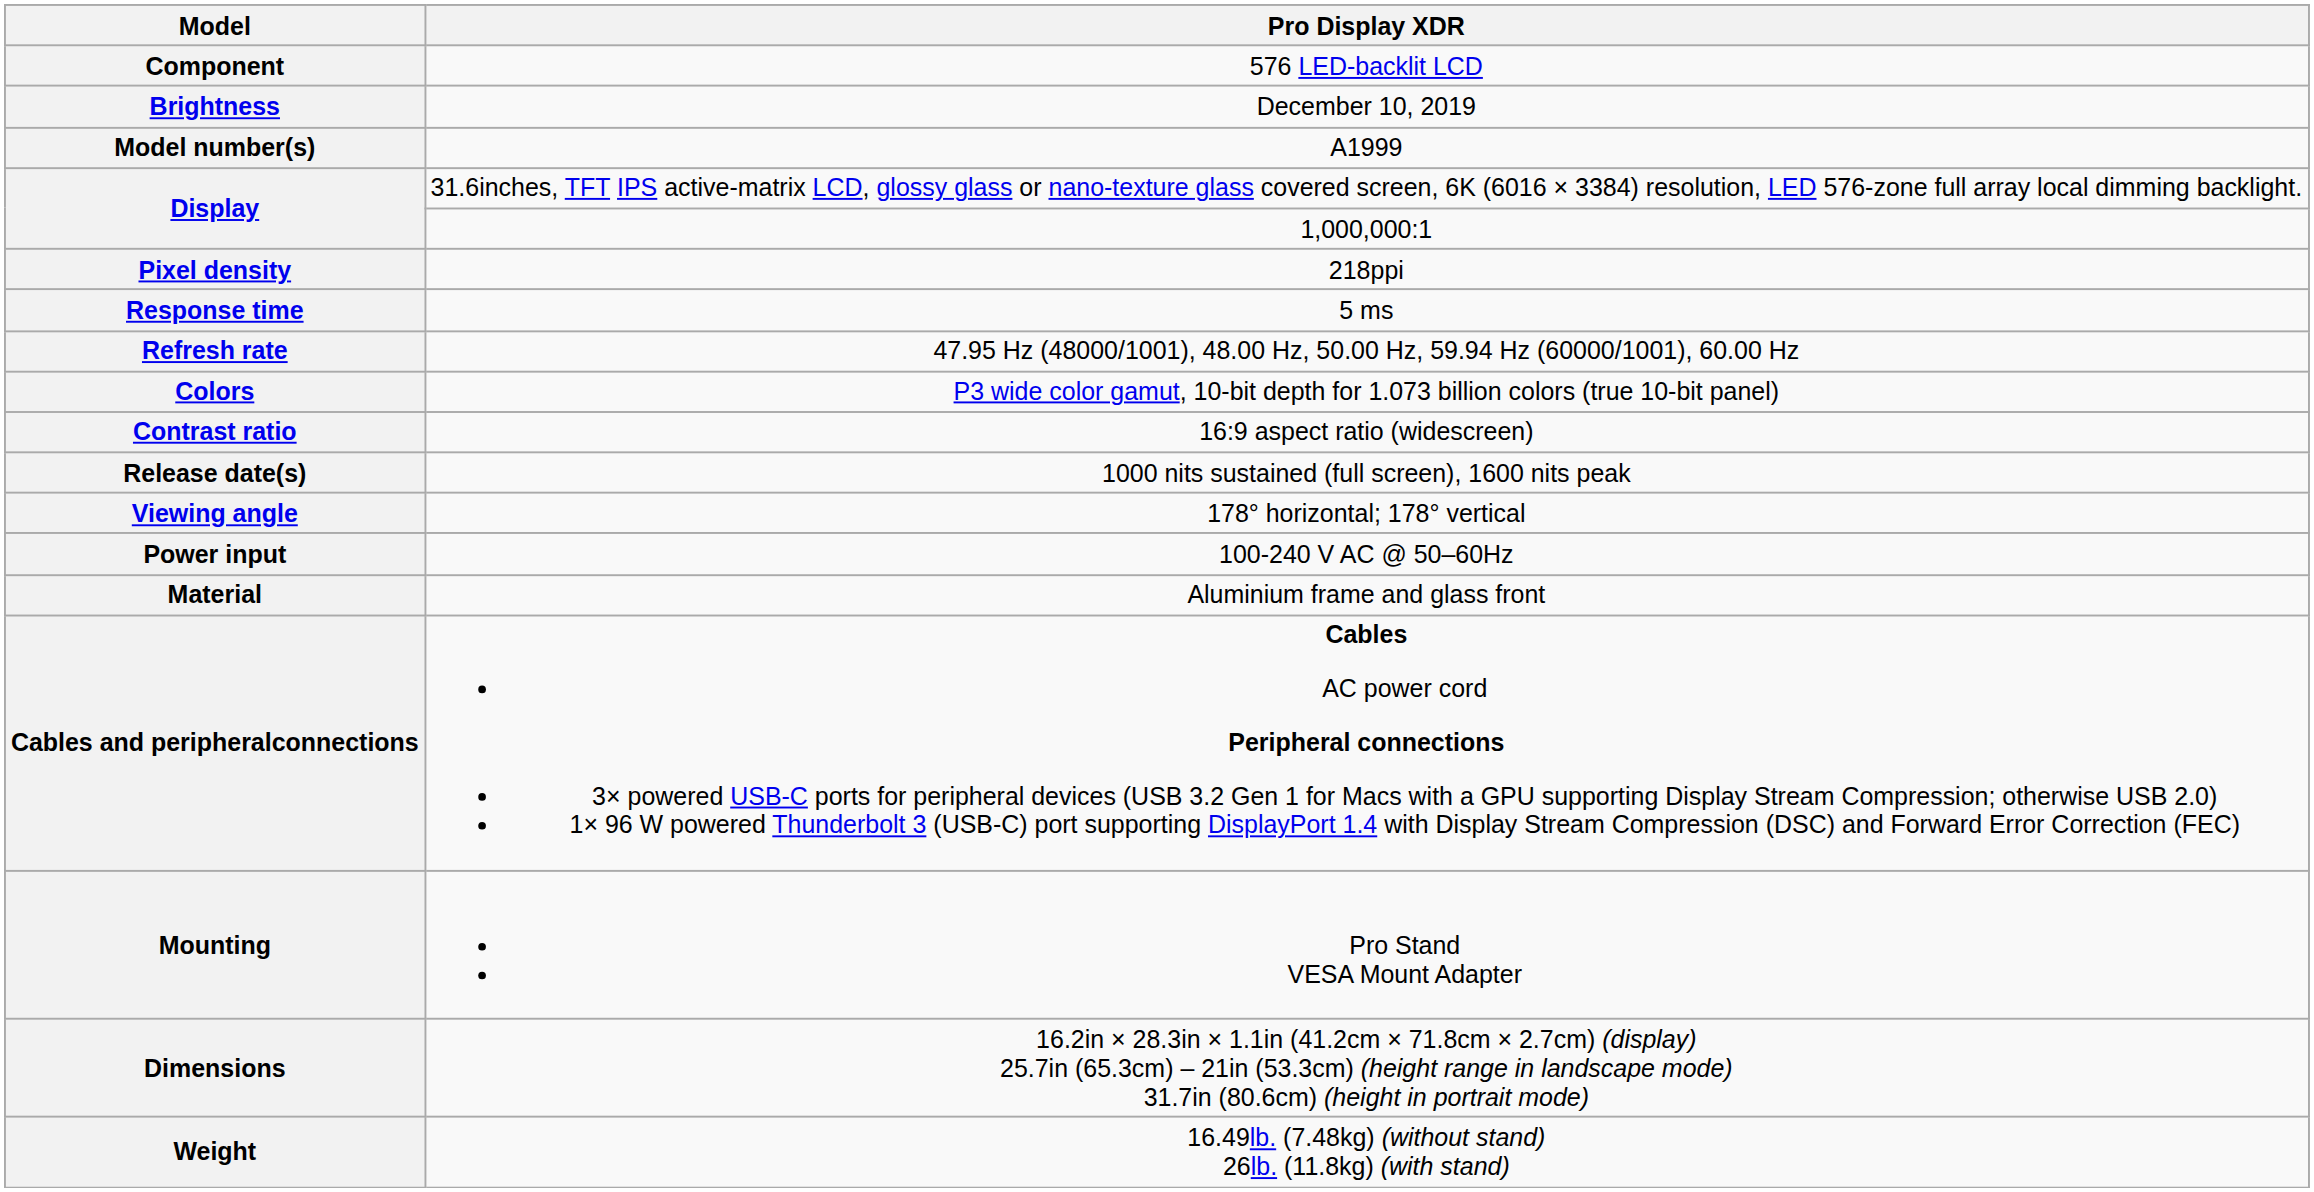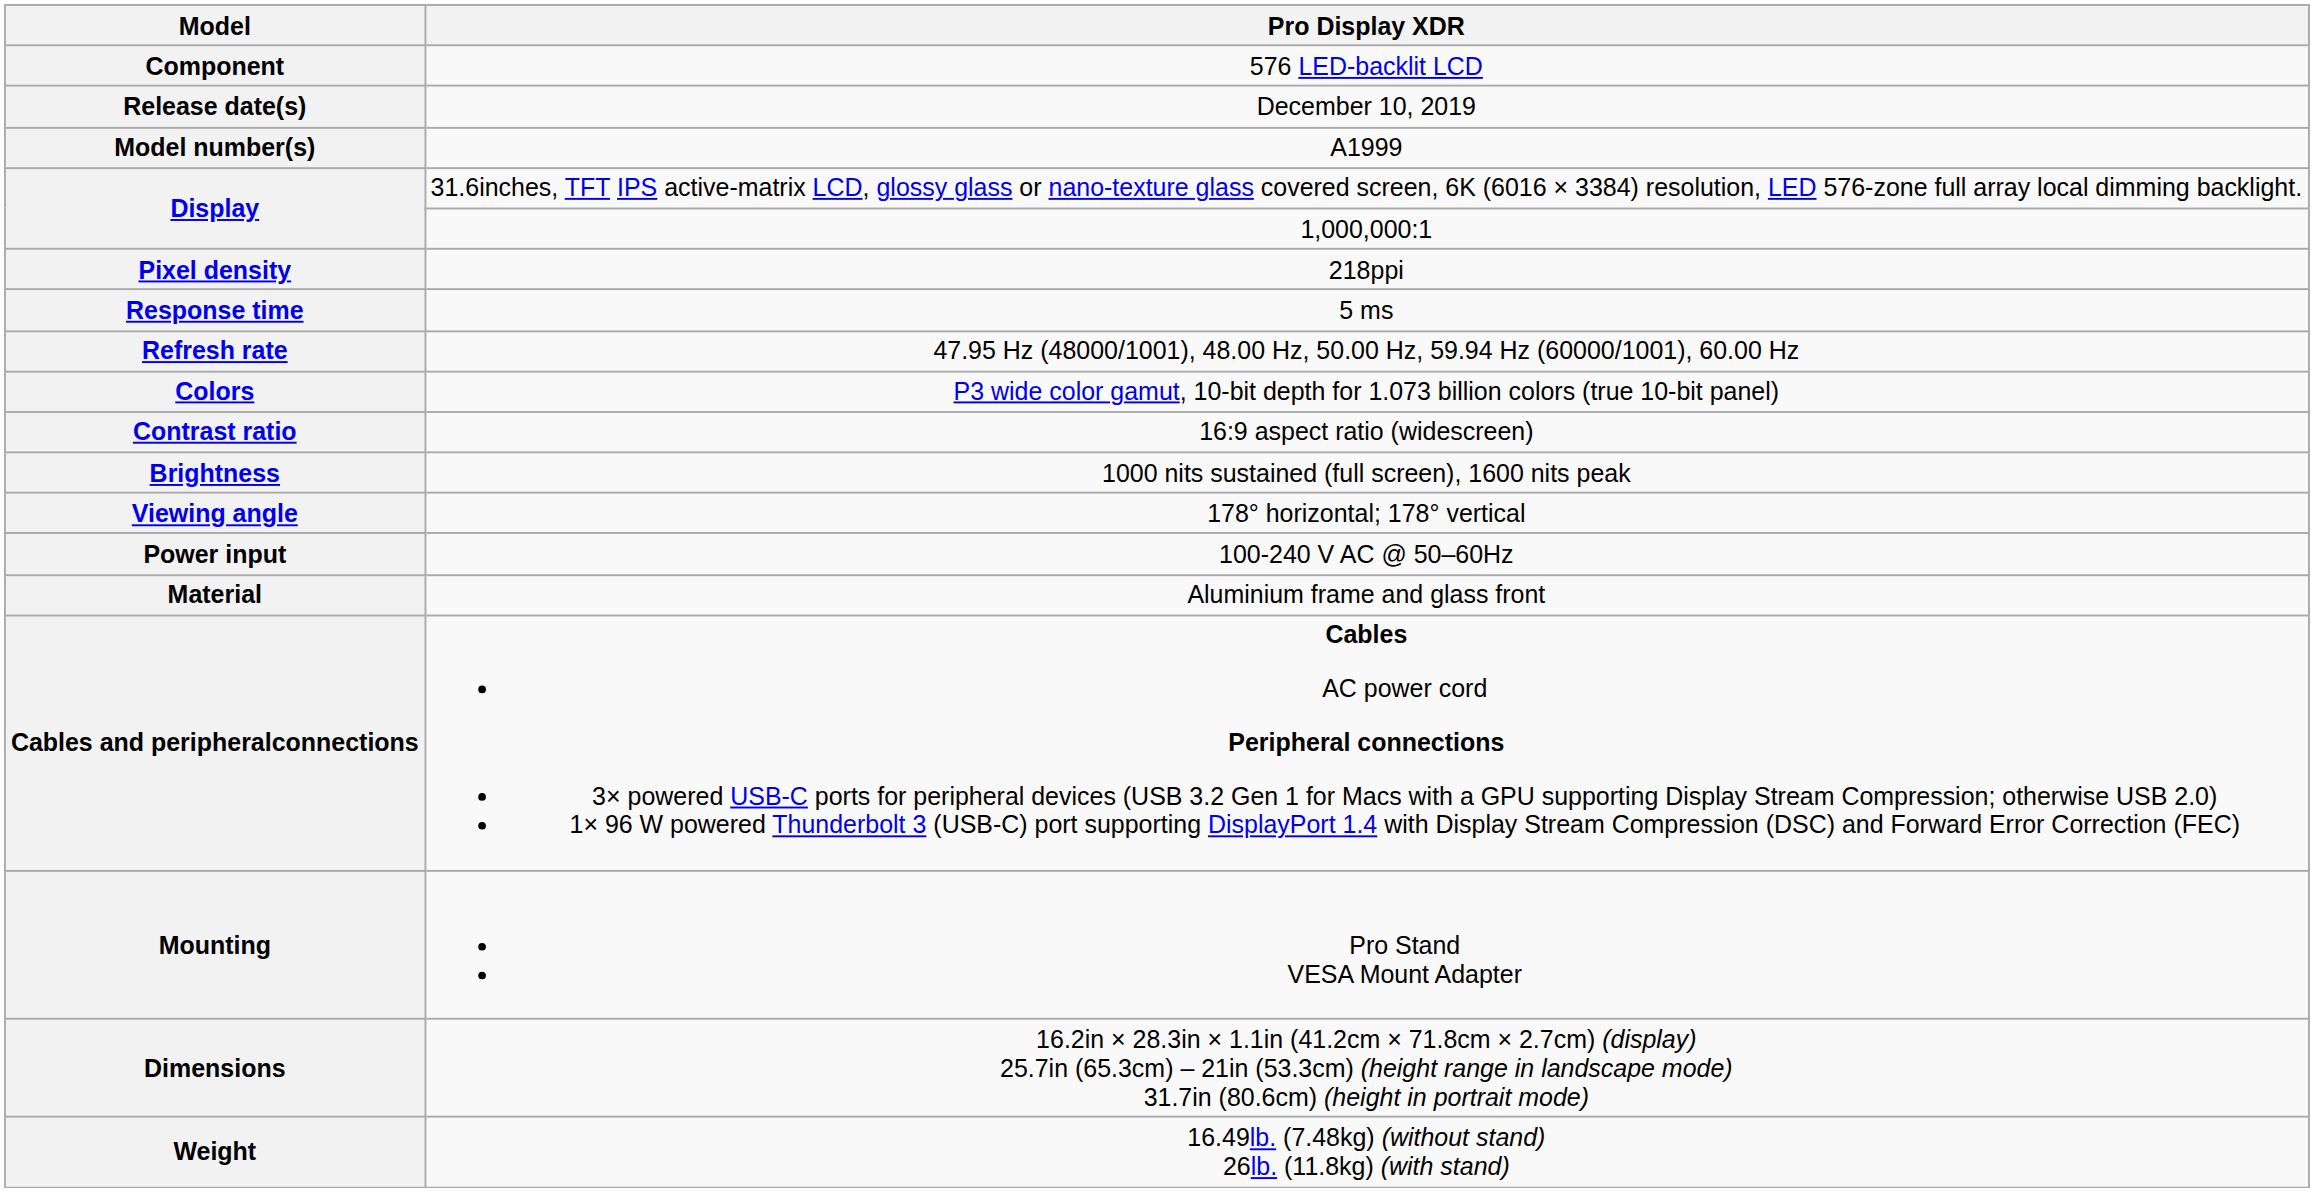(215, 107) Brightness -> (215, 107) Release date(s)
(215, 473) Release date(s) -> (215, 473) Brightness
